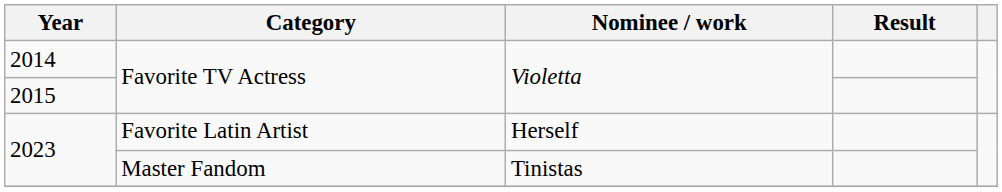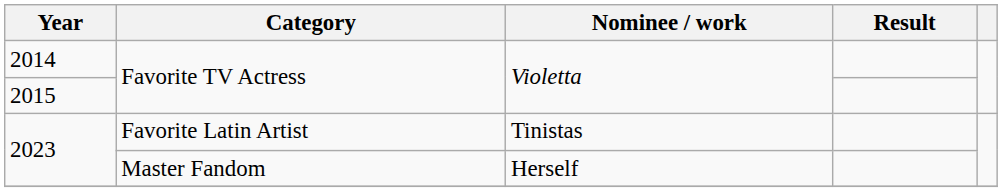(545, 131) Herself -> (547, 131) Tinistas
(547, 167) Tinistas -> (545, 167) Herself
